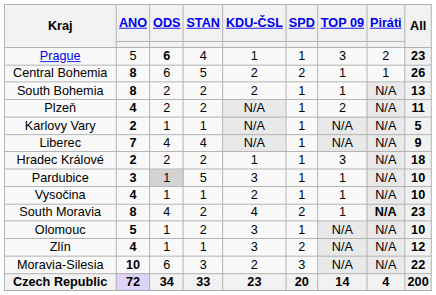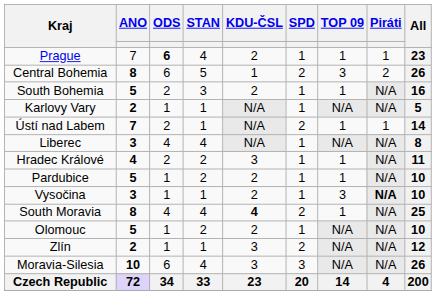(133, 56) 5 -> (133, 56) 7
(254, 56) 1 -> (254, 56) 2
(342, 56) 3 -> (342, 56) 1
(386, 56) 2 -> (386, 56) 1
(254, 73) 2 -> (254, 73) 1
(342, 73) 1 -> (342, 73) 3
(386, 73) 1 -> (386, 73) 2
(133, 91) 8 -> (133, 91) 5
(203, 91) 2 -> (203, 91) 3
(418, 91) 13 -> (418, 91) 16
- row: (60, 108)
+ row: (60, 126)
(133, 143) 7 -> (133, 143) 3
(418, 143) 9 -> (418, 143) 8
(133, 160) 2 -> (133, 160) 4
(254, 160) 1 -> (254, 160) 3
(342, 160) 3 -> (342, 160) 1
(418, 160) 18 -> (418, 160) 11
(133, 178) 3 -> (133, 178) 5
(167, 178) lightgrey background -> (167, 178) no background
(203, 178) 5 -> (203, 178) 2
(254, 178) 3 -> (254, 178) 2
(133, 195) 4 -> (133, 195) 3
(342, 195) 1 -> (342, 195) 3
(386, 195) normal -> (386, 195) bold
(203, 212) 2 -> (203, 212) 4
(254, 212) normal -> (254, 212) bold
(386, 212) bold -> (386, 212) normal
(418, 212) 23 -> (418, 212) 25
(254, 230) 3 -> (254, 230) 2
(133, 247) 4 -> (133, 247) 2
(203, 265) 3 -> (203, 265) 4
(254, 265) 2 -> (254, 265) 3
(418, 265) 22 -> (418, 265) 26
